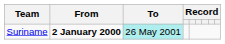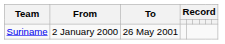(86, 31) bold -> (85, 31) normal
(153, 31) paleturquoise background -> (150, 31) no background
